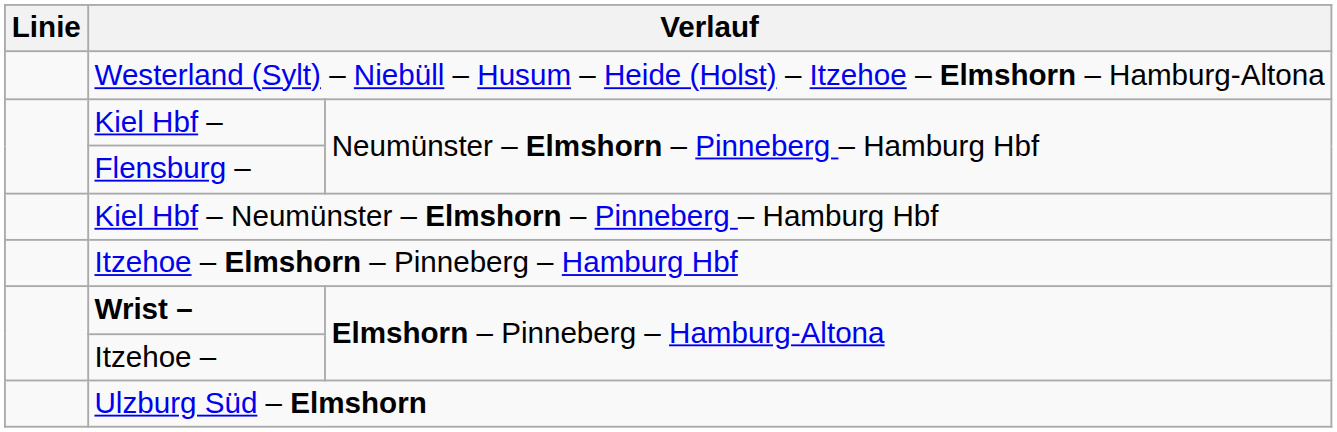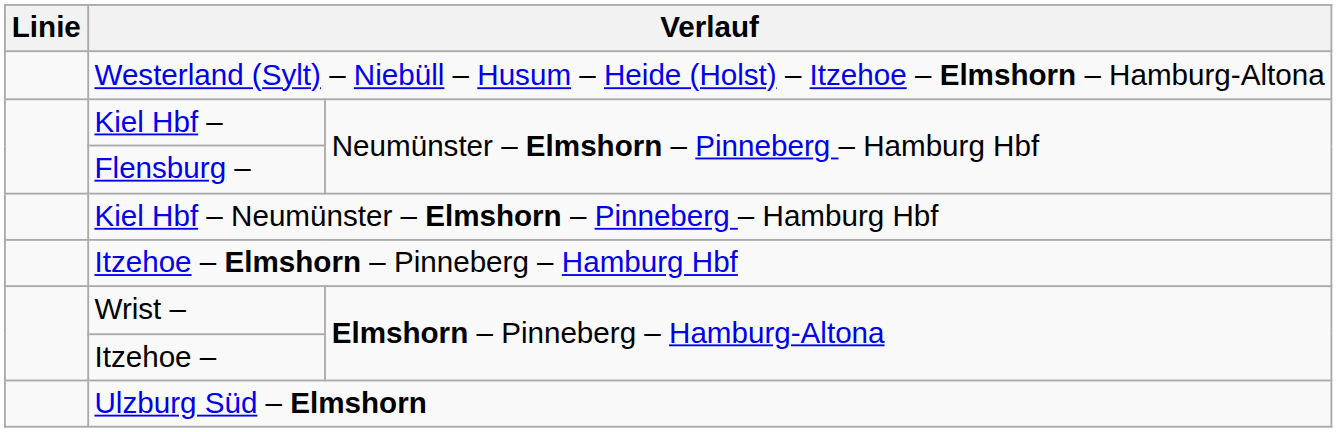(144, 309) bold -> (140, 309) normal
